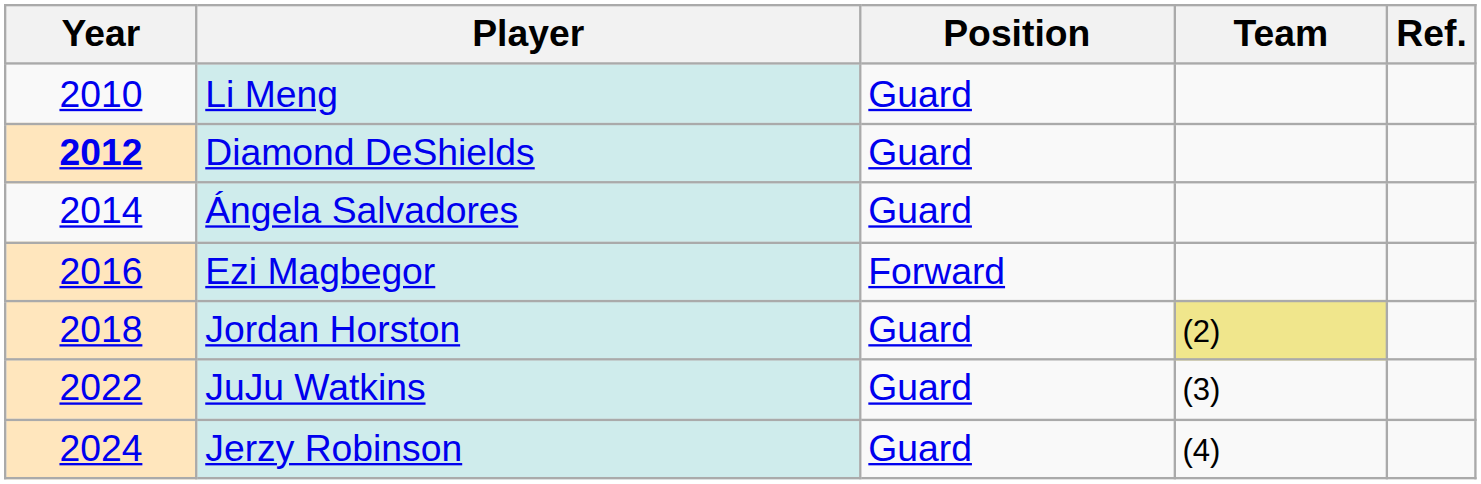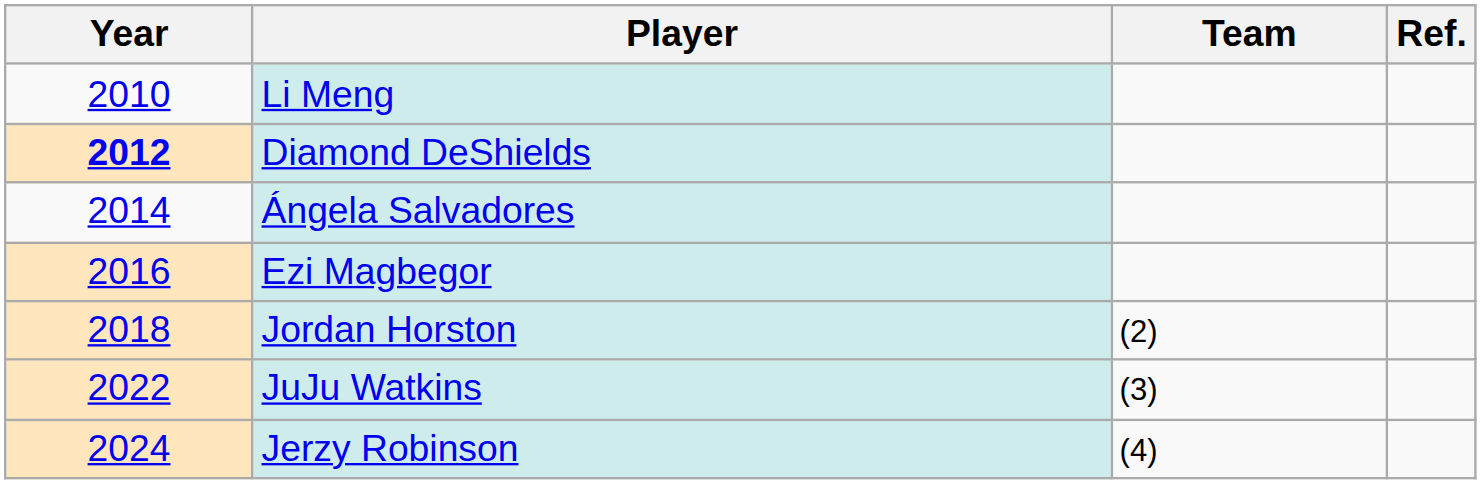- column: (1017, 34)
(1201, 332) khaki background -> (1139, 332) no background
